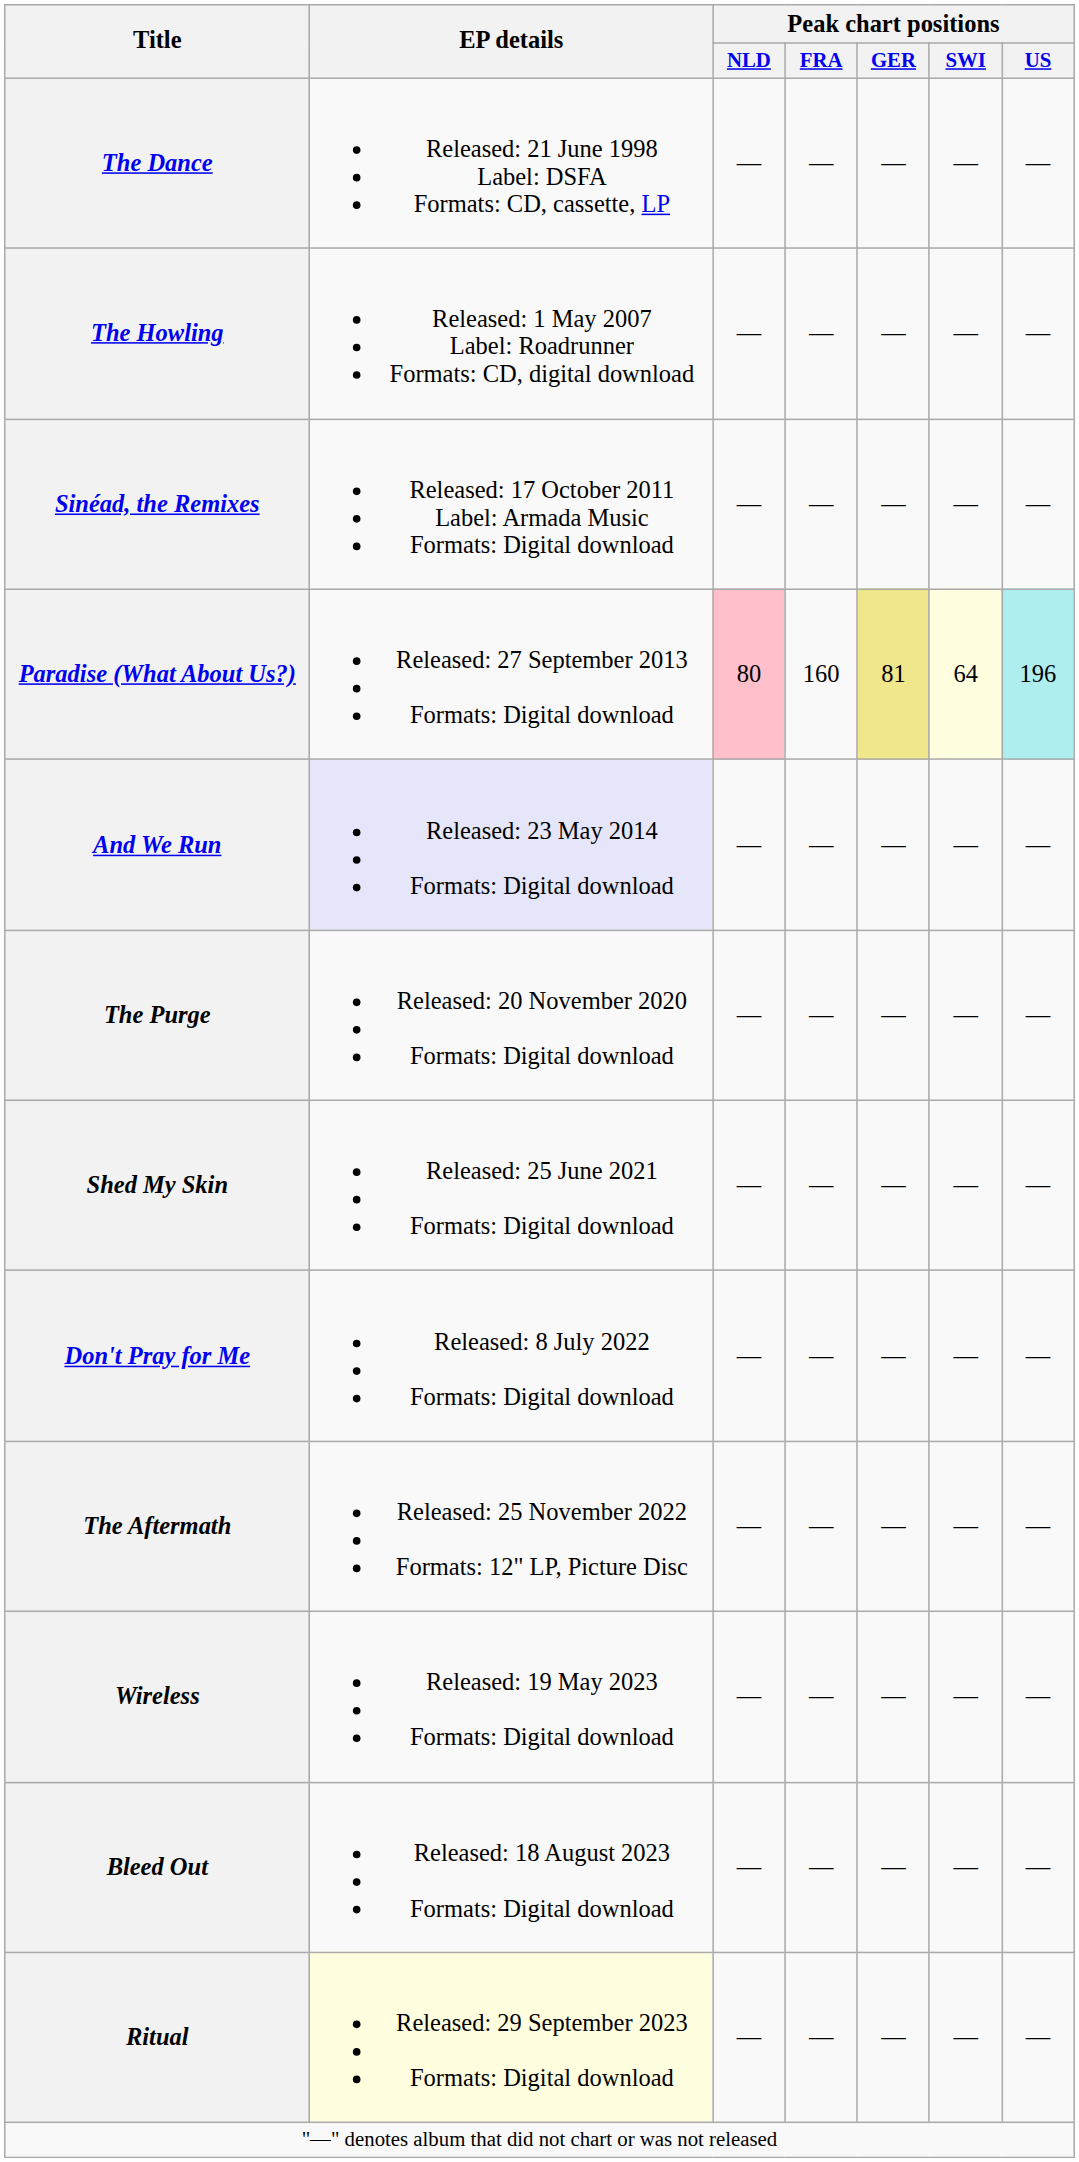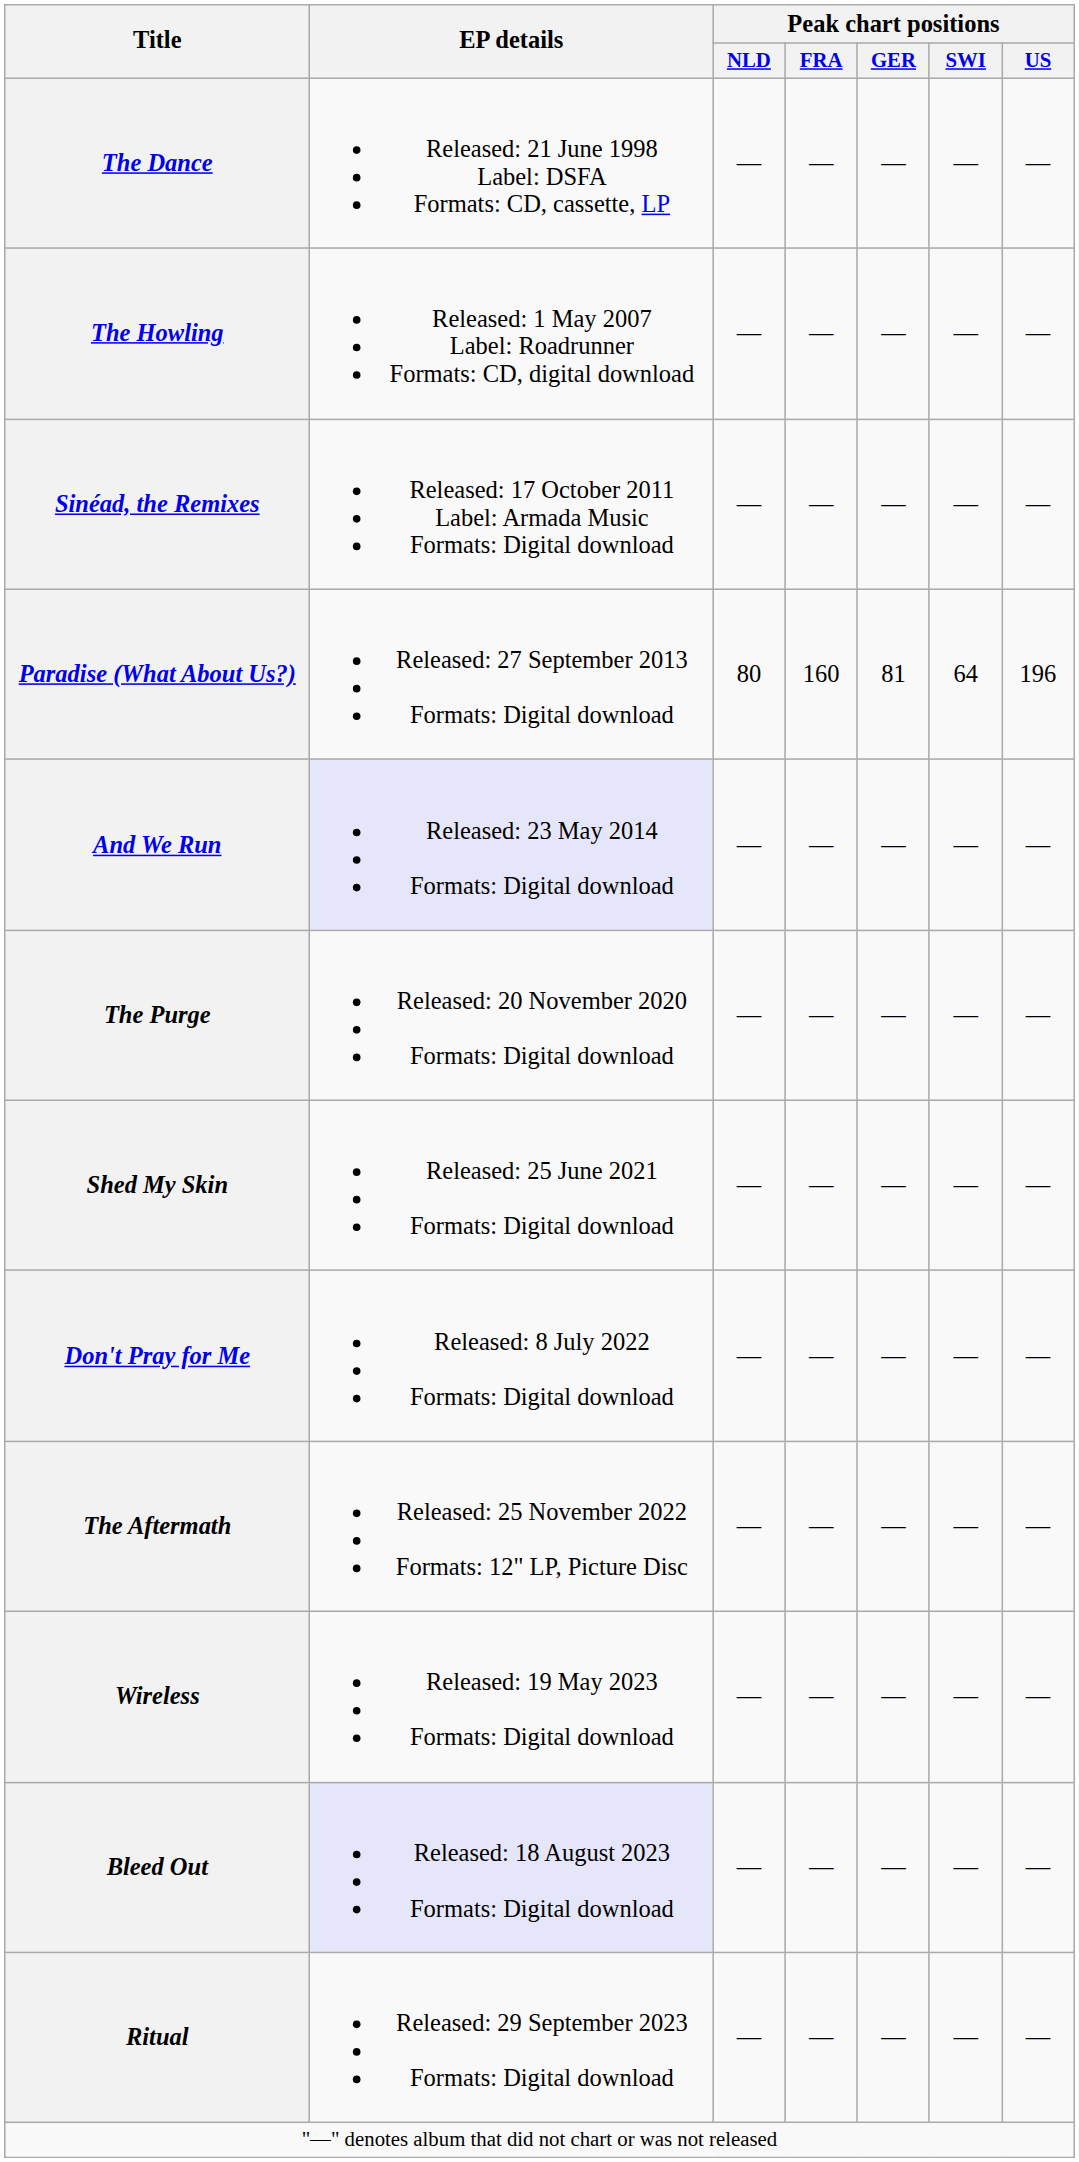(749, 674) pink background -> (749, 674) no background
(893, 674) khaki background -> (893, 674) no background
(966, 674) lightyellow background -> (966, 674) no background
(1038, 674) paleturquoise background -> (1038, 674) no background
(511, 1881) no background -> (511, 1881) lavender background
(511, 2051) lightyellow background -> (511, 2051) no background
